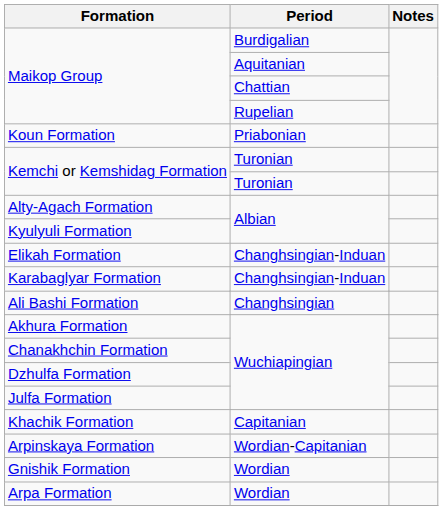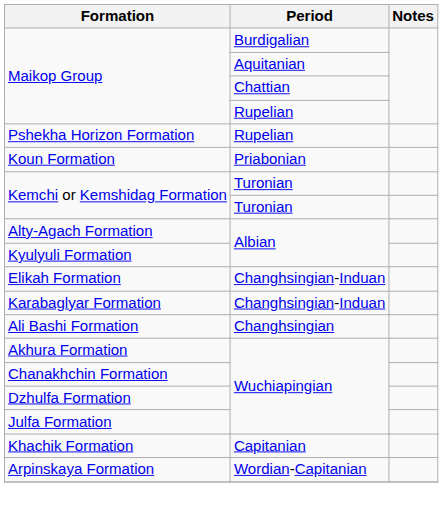+ row: (101, 135)
- row: (69, 469)
- row: (60, 493)
